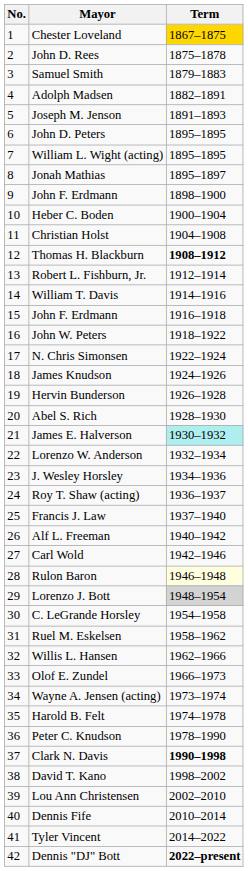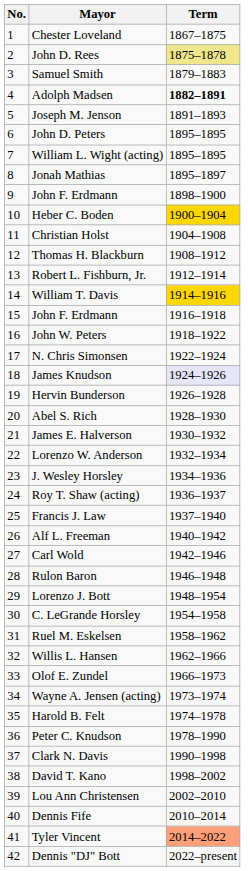(197, 34) gold background -> (197, 34) no background
(197, 54) no background -> (197, 54) khaki background
(197, 94) normal -> (197, 94) bold
(197, 214) no background -> (197, 214) gold background
(197, 255) bold -> (197, 255) normal
(197, 295) no background -> (197, 295) gold background
(197, 375) no background -> (197, 375) lavender background
(197, 435) paleturquoise background -> (197, 435) no background
(197, 575) lightyellow background -> (197, 575) no background
(197, 595) lightgrey background -> (197, 595) no background
(197, 756) bold -> (197, 756) normal
(197, 836) no background -> (197, 836) lightsalmon background
(205, 856) bold -> (203, 856) normal
